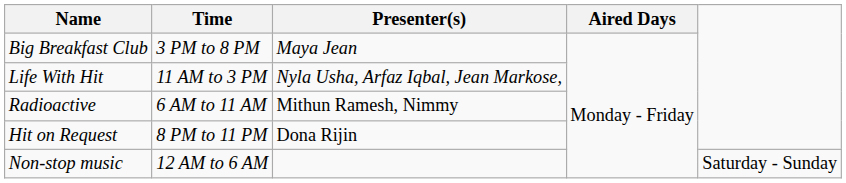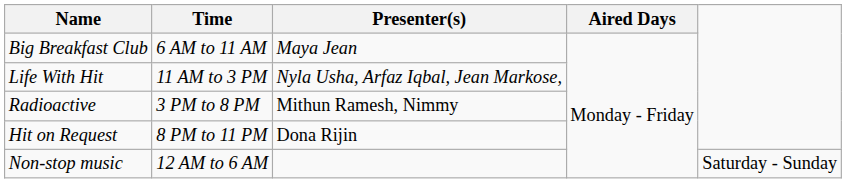(208, 47) 3 PM to 8 PM -> (212, 47) 6 AM to 11 AM
(212, 105) 6 AM to 11 AM -> (208, 105) 3 PM to 8 PM
